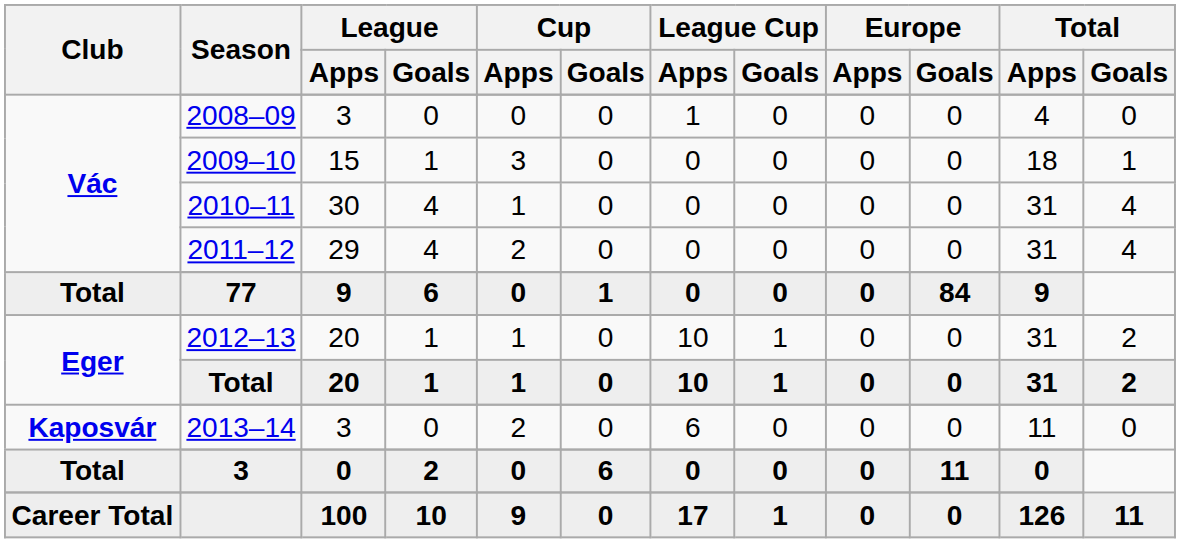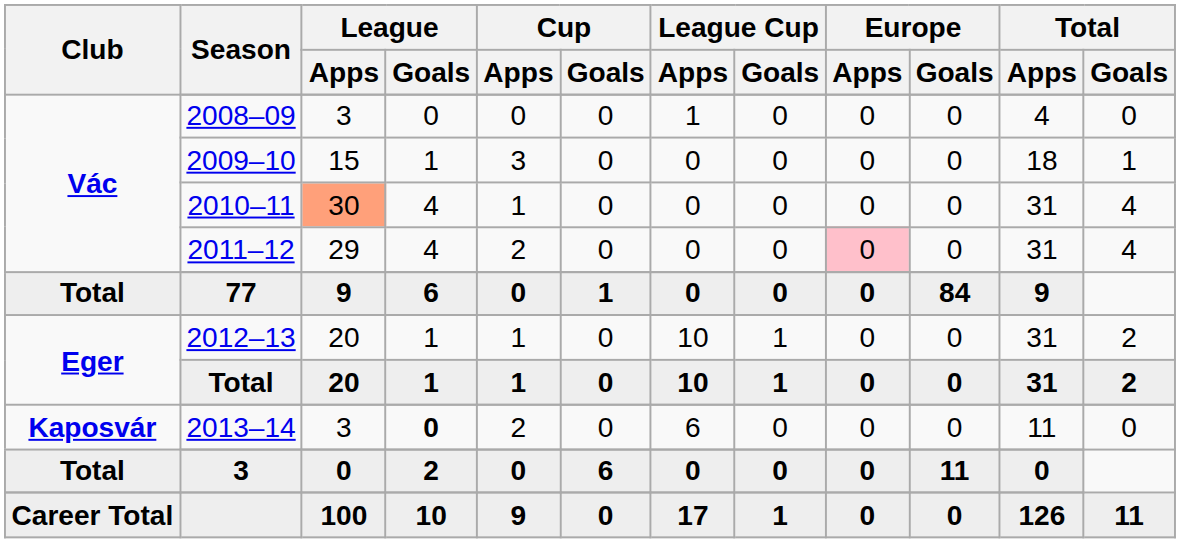(344, 205) no background -> (344, 205) lightsalmon background
(867, 249) no background -> (867, 249) pink background
(431, 427) normal -> (431, 427) bold
